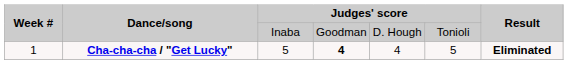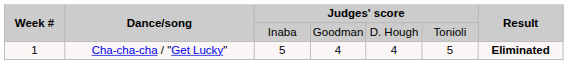(160, 50) bold -> (159, 50) normal
(341, 50) bold -> (338, 50) normal
